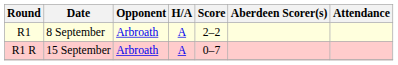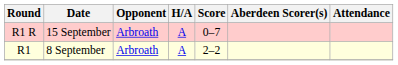rows swapped: (24, 32) <-> (24, 50)
